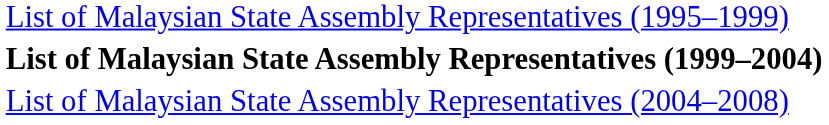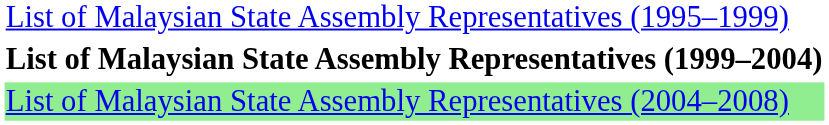(397, 101) no background -> (397, 101) lightgreen background
